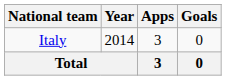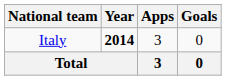(119, 39) normal -> (119, 39) bold
